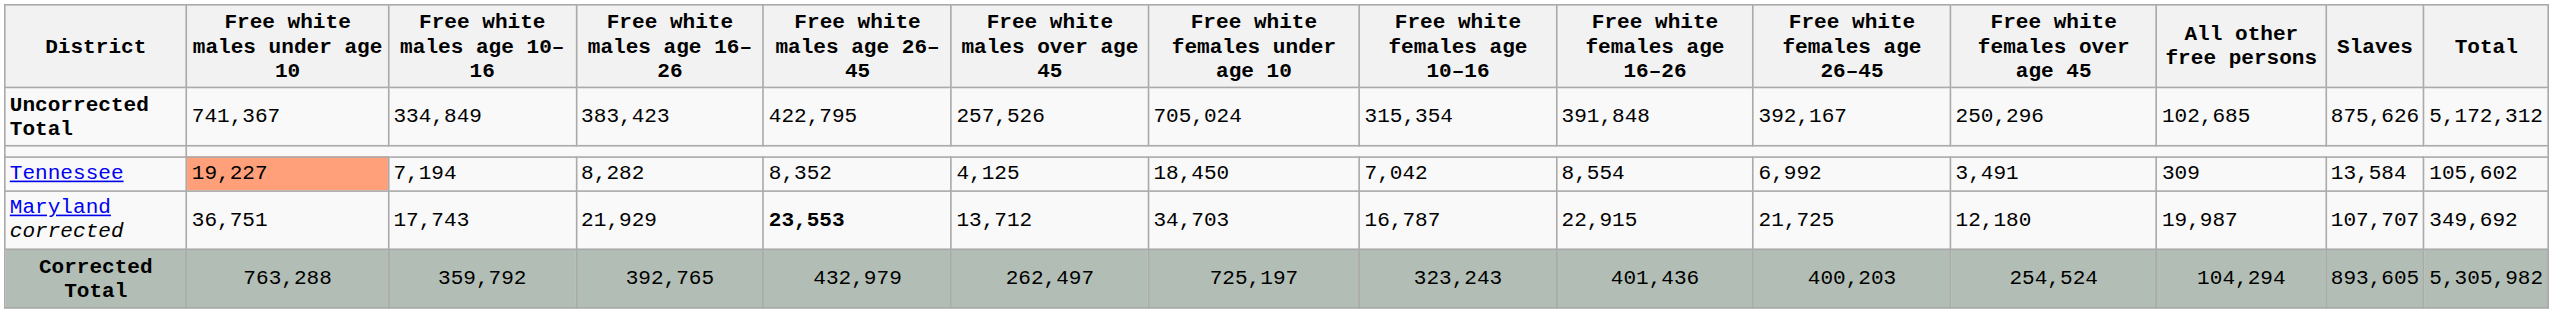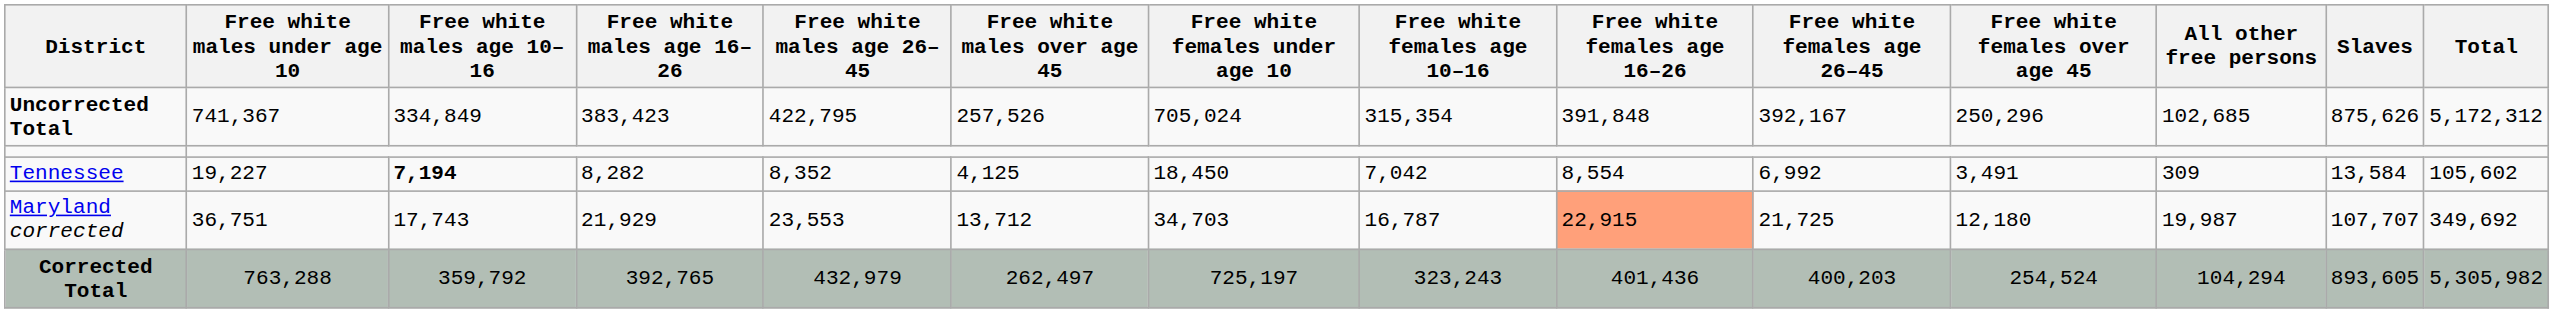(230, 174) lightsalmon background -> (230, 174) no background
(425, 174) normal -> (425, 174) bold
(807, 220) bold -> (807, 220) normal
(1599, 220) no background -> (1599, 220) lightsalmon background
